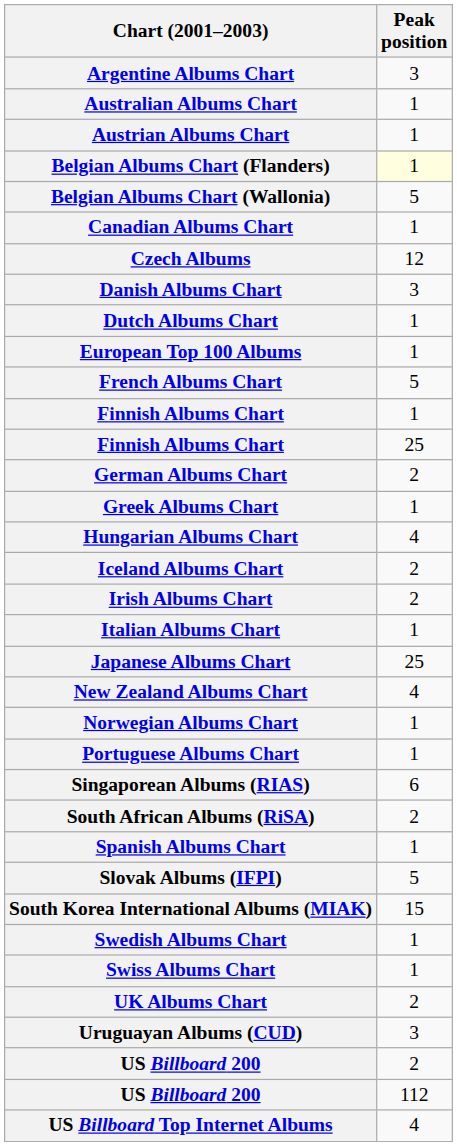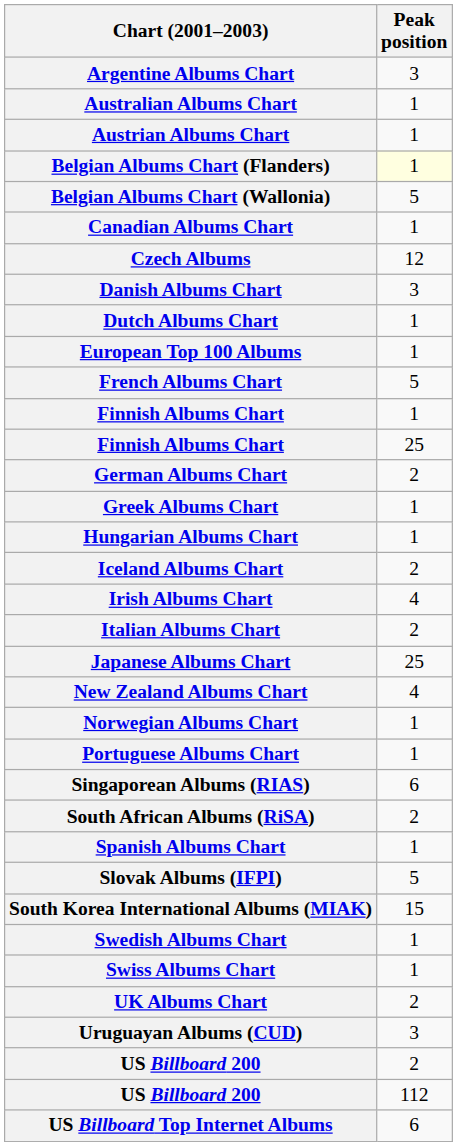(414, 537) 4 -> (414, 537) 1
(414, 599) 2 -> (414, 599) 4
(414, 630) 1 -> (414, 630) 2
(414, 1125) 4 -> (414, 1125) 6
